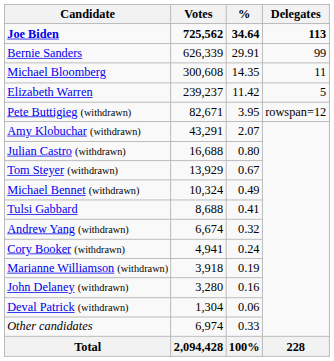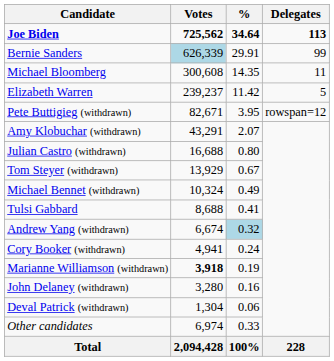(203, 53) no background -> (203, 53) lightblue background
(249, 229) no background -> (249, 229) lightblue background
(209, 268) normal -> (209, 268) bold
